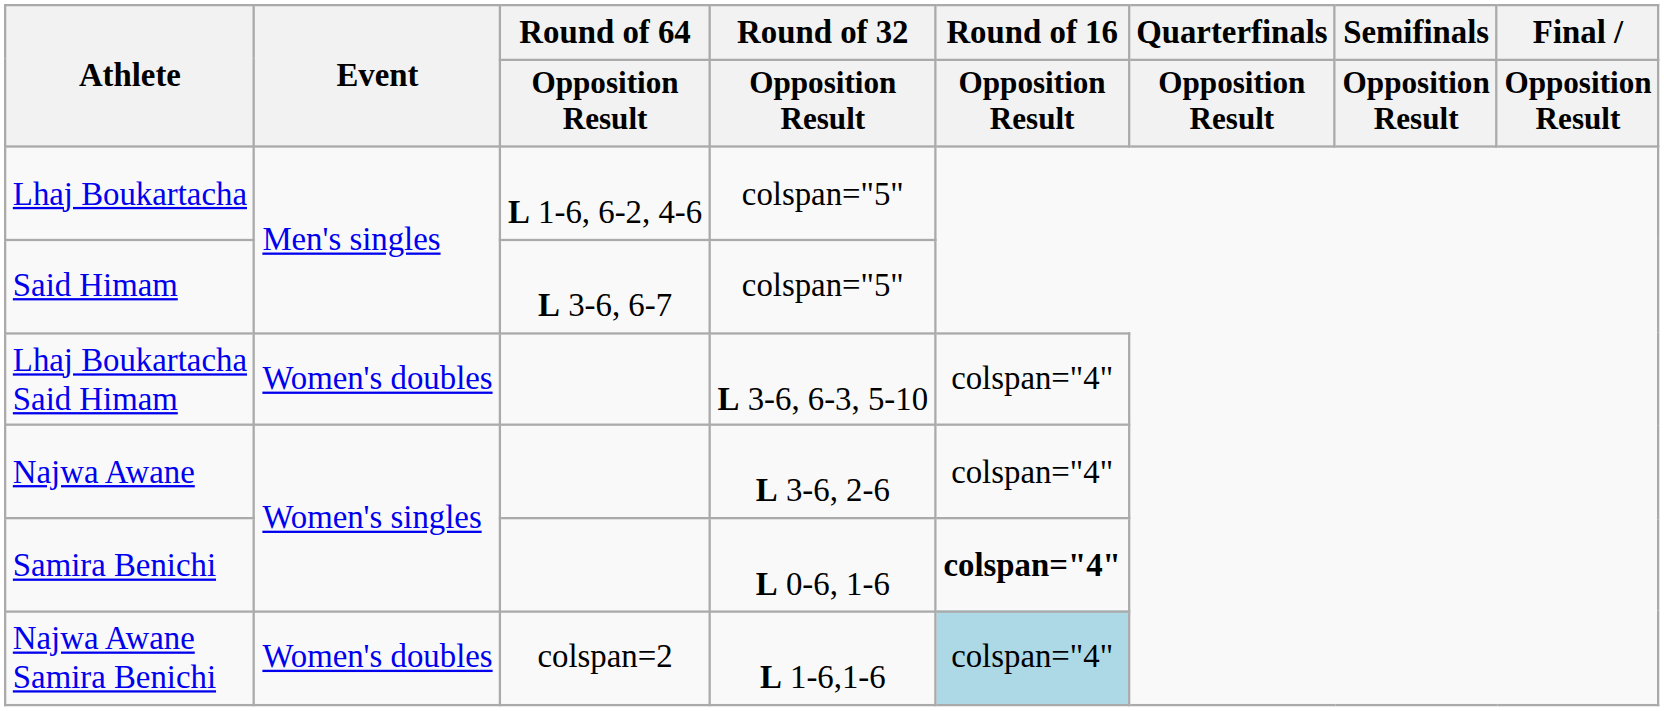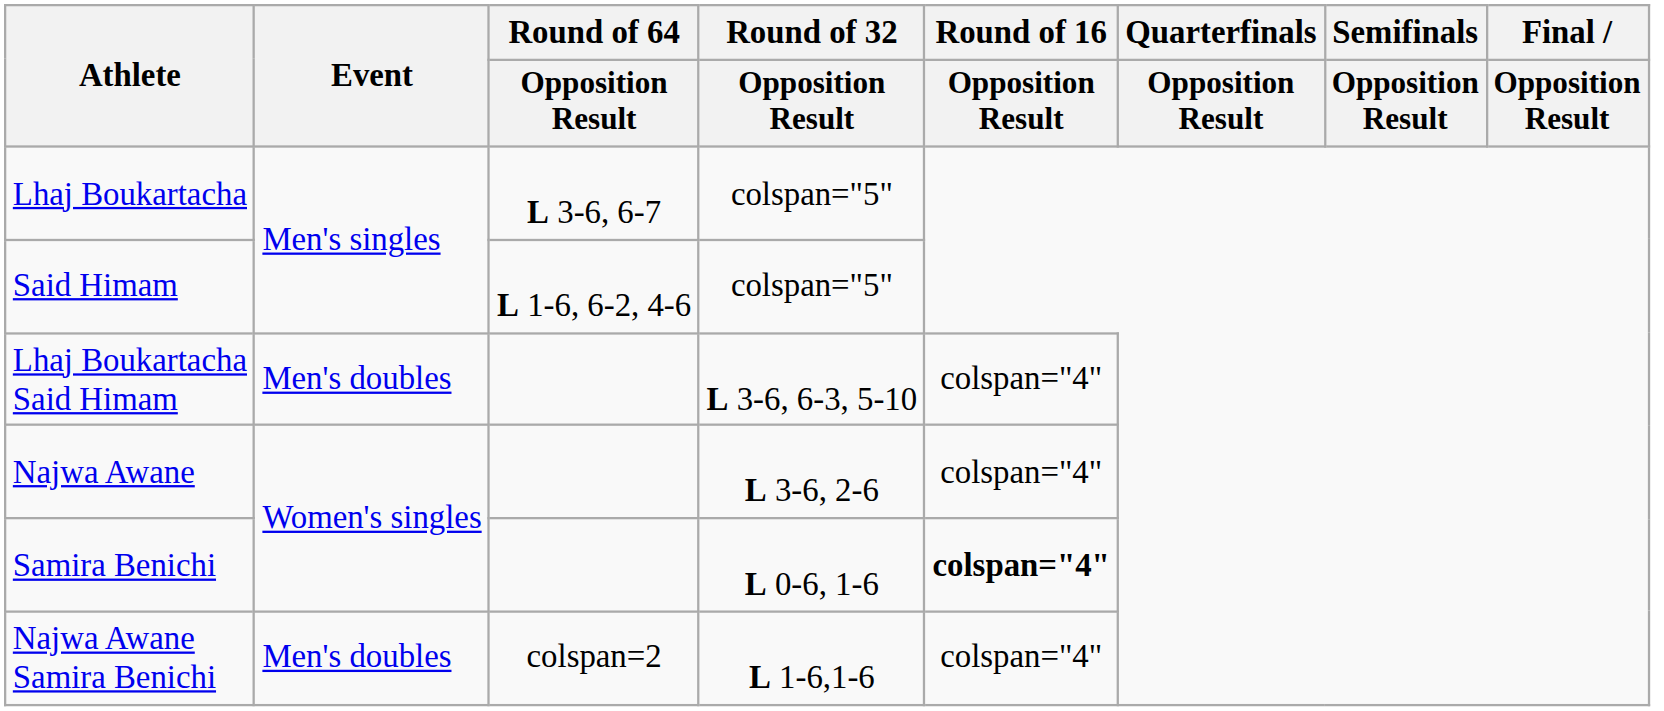(605, 212) L 1-6, 6-2, 4-6 -> (594, 212) L 3-6, 6-7
(605, 305) L 3-6, 6-7 -> (594, 305) L 1-6, 6-2, 4-6
(377, 379) Women's doubles -> (357, 379) Men's doubles
(377, 657) Women's doubles -> (357, 657) Men's doubles
(1032, 657) lightblue background -> (1021, 657) no background
